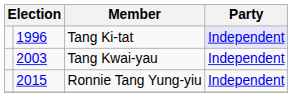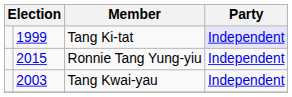(32, 37) 1996 -> (32, 37) 1999
rows swapped: (113, 59) <-> (135, 80)
